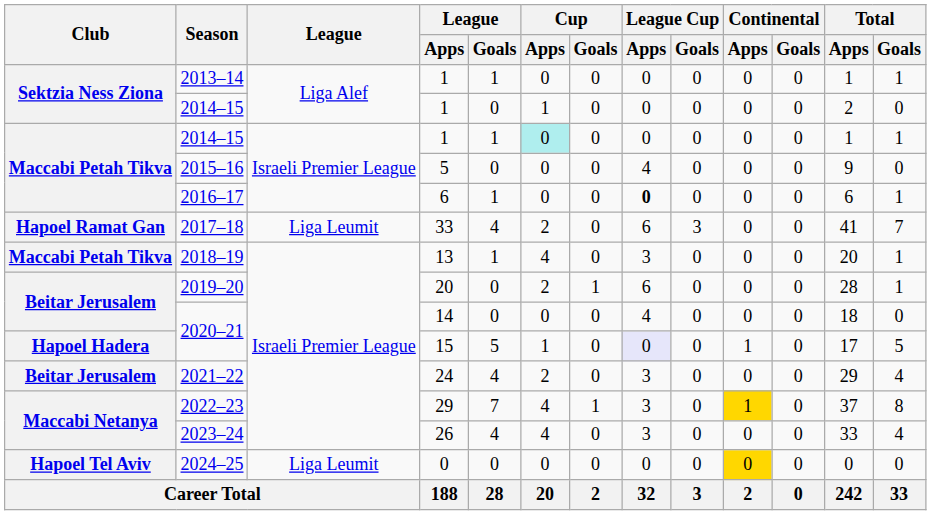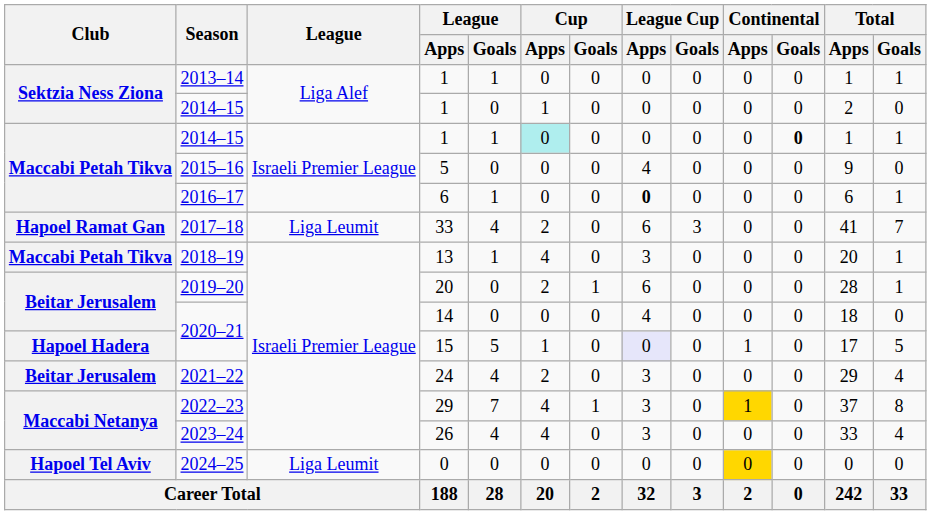(798, 138) normal -> (798, 138) bold
